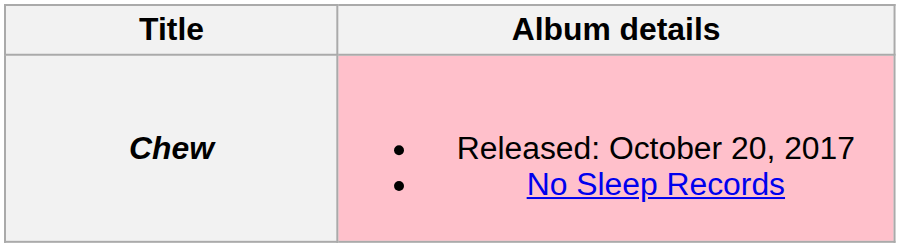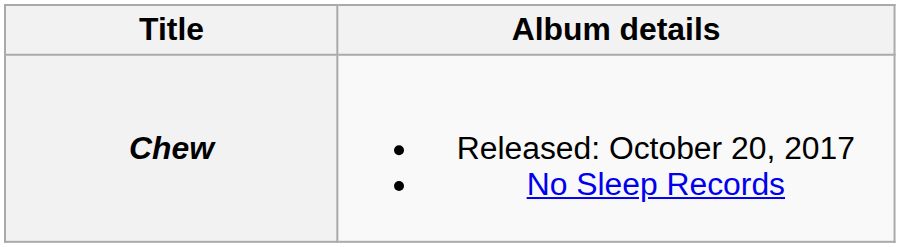(616, 166) pink background -> (616, 166) no background
